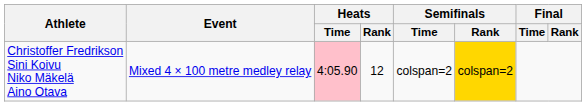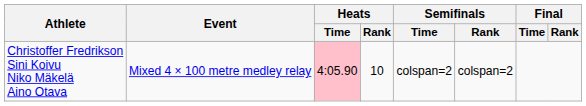(377, 72) 12 -> (377, 72) 10
(485, 72) gold background -> (485, 72) no background
